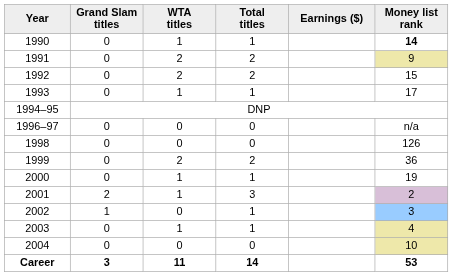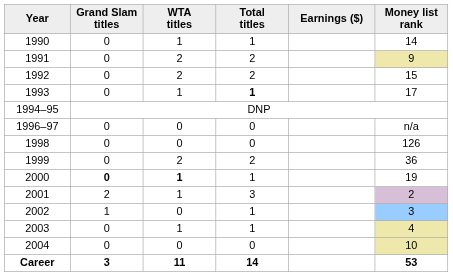(411, 42) bold -> (411, 42) normal
(252, 93) normal -> (252, 93) bold
(107, 178) normal -> (107, 178) bold
(179, 178) normal -> (179, 178) bold
